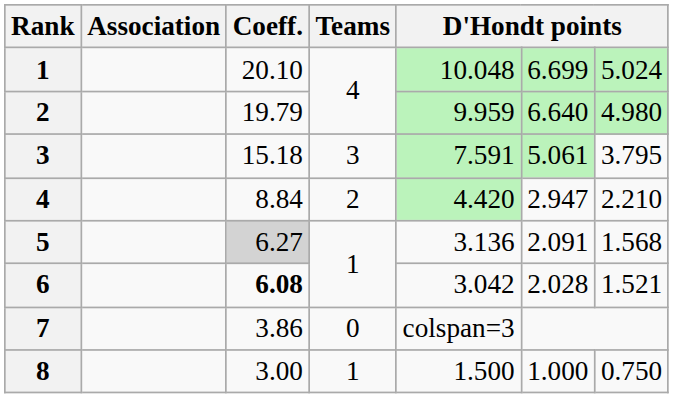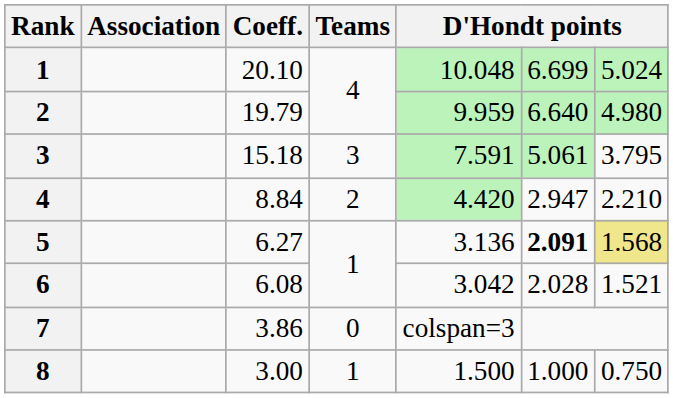(279, 241) lightgrey background -> (279, 241) no background
(558, 241) normal -> (558, 241) bold
(631, 241) no background -> (631, 241) khaki background
(279, 284) bold -> (279, 284) normal
